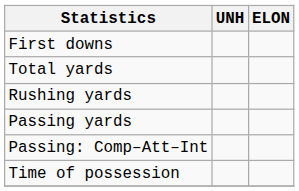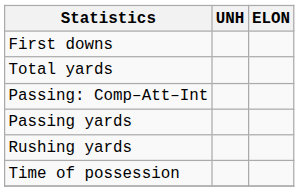rows swapped: (70, 96) <-> (108, 148)
